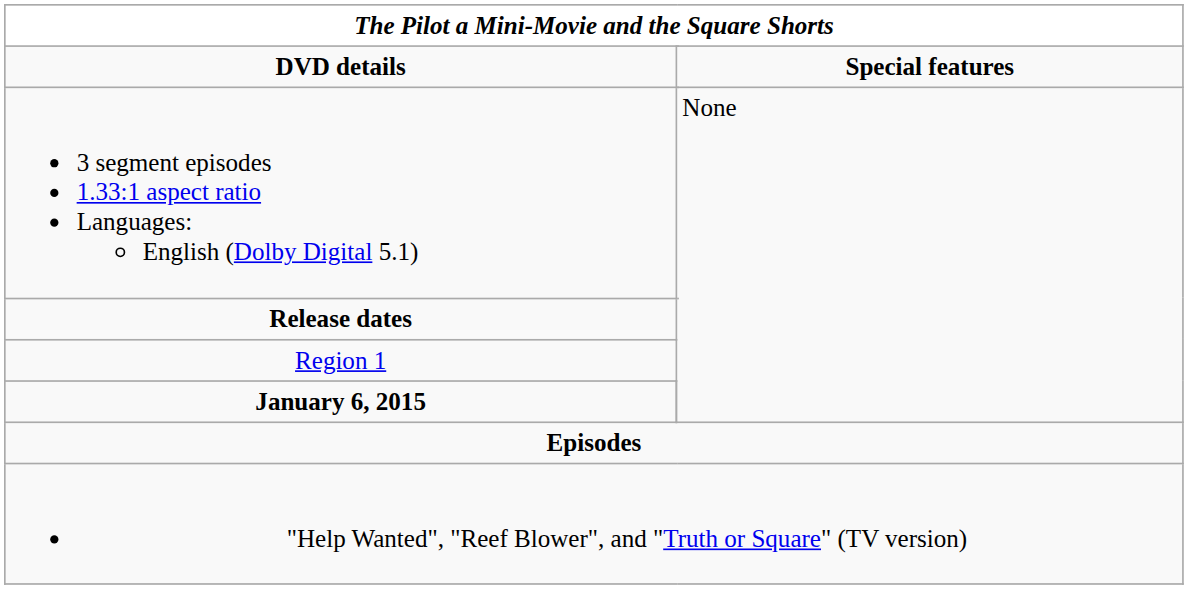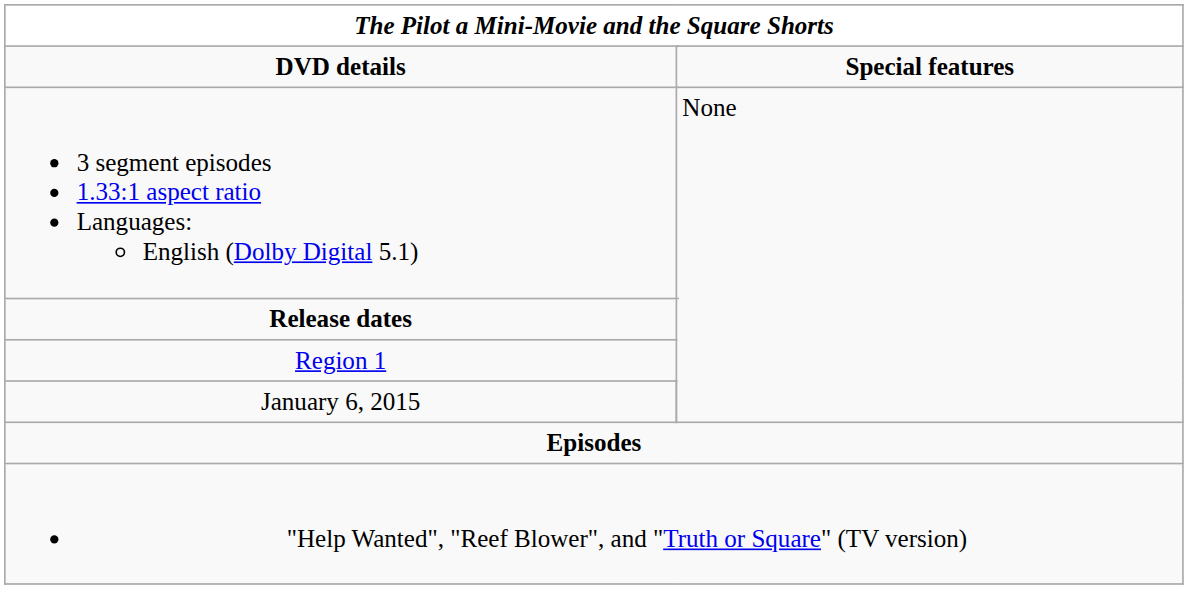(341, 401) bold -> (341, 401) normal
